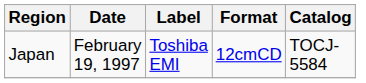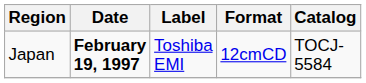(108, 54) normal -> (110, 54) bold
